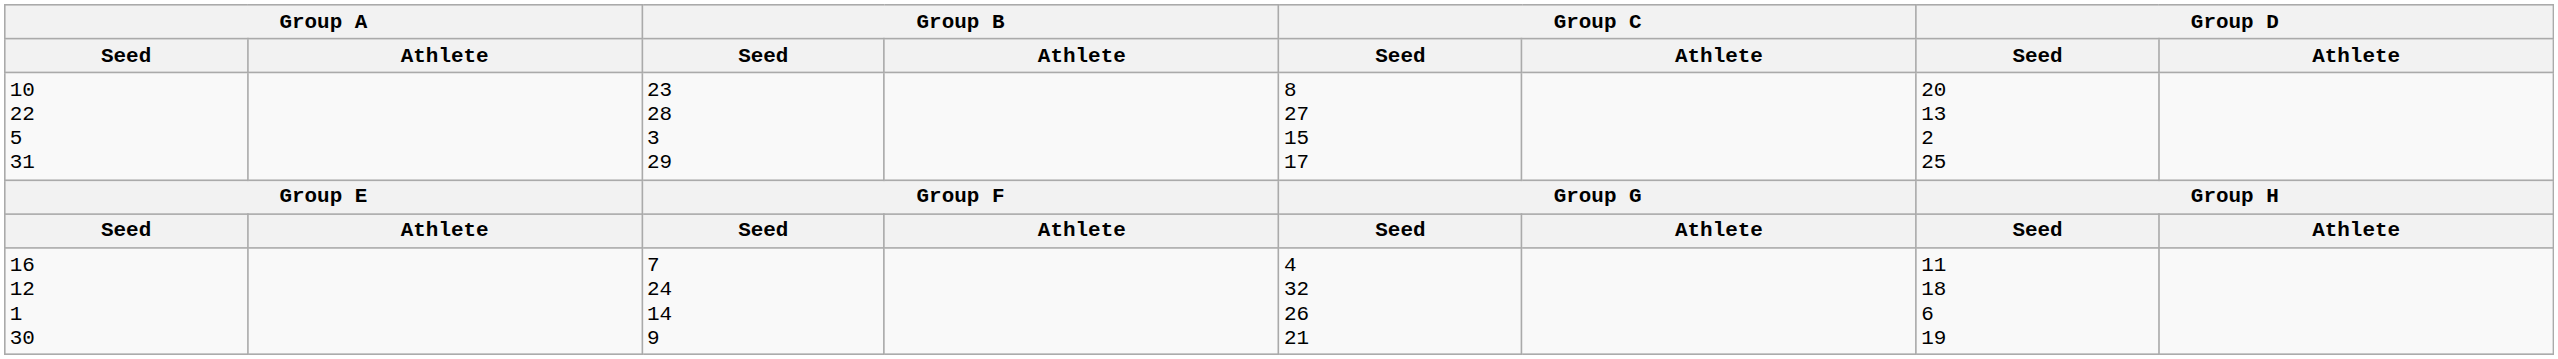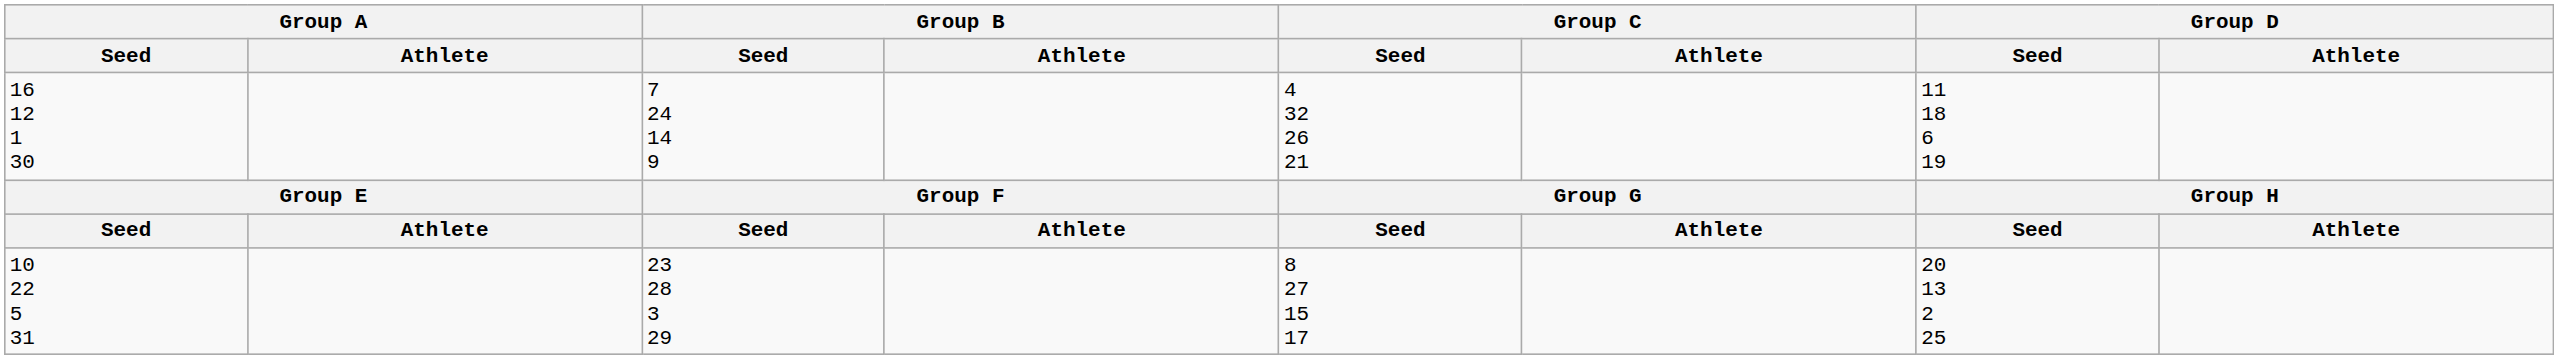rows swapped: (22, 301) <-> (22, 126)
